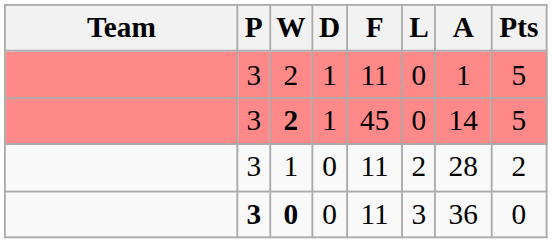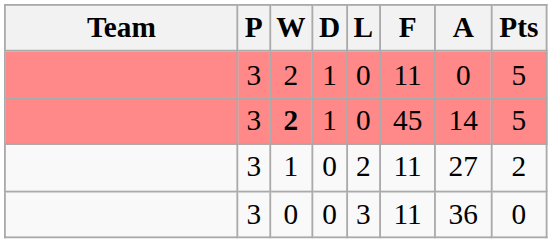columns swapped: (419, 27) <-> (375, 27)
(463, 74) 1 -> (463, 74) 0
(463, 167) 28 -> (463, 167) 27
(254, 213) bold -> (254, 213) normal
(291, 213) bold -> (291, 213) normal
